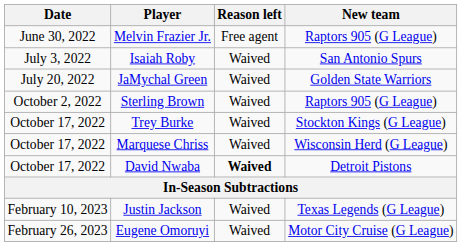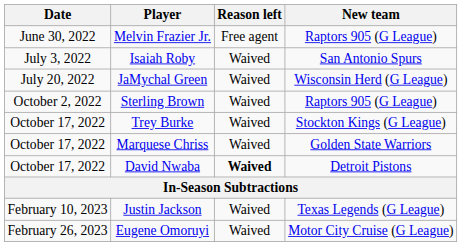(371, 79) Golden State Warriors -> (371, 79) Wisconsin Herd (G League)
(371, 144) Wisconsin Herd (G League) -> (371, 144) Golden State Warriors
